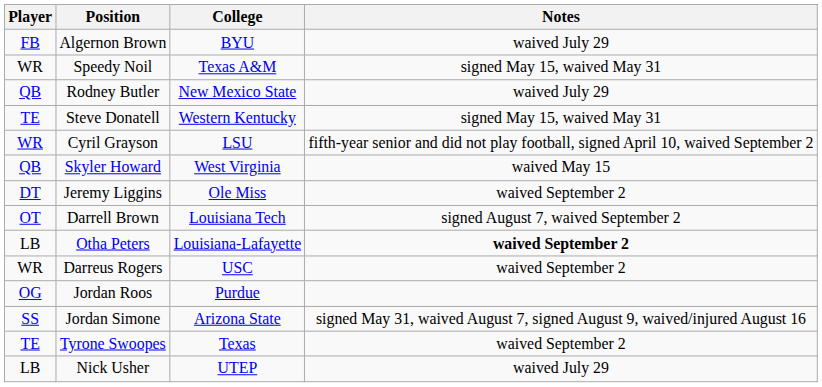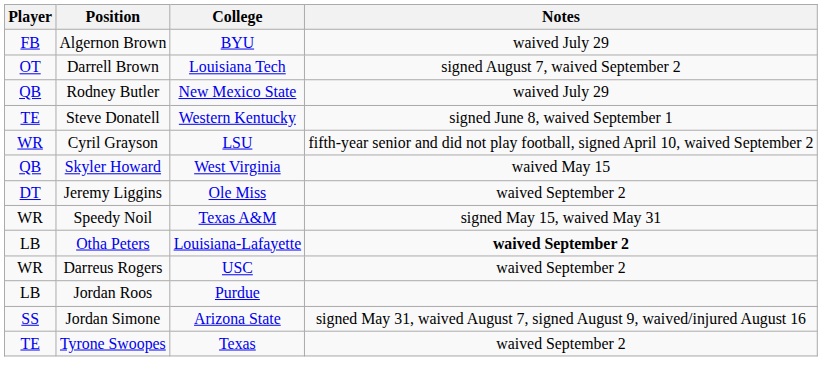rows swapped: (113, 218) <-> (113, 67)
(561, 117) signed May 15, waived May 31 -> (561, 117) signed June 8, waived September 1
(30, 293) OG -> (30, 293) LB
- row: (113, 368)
